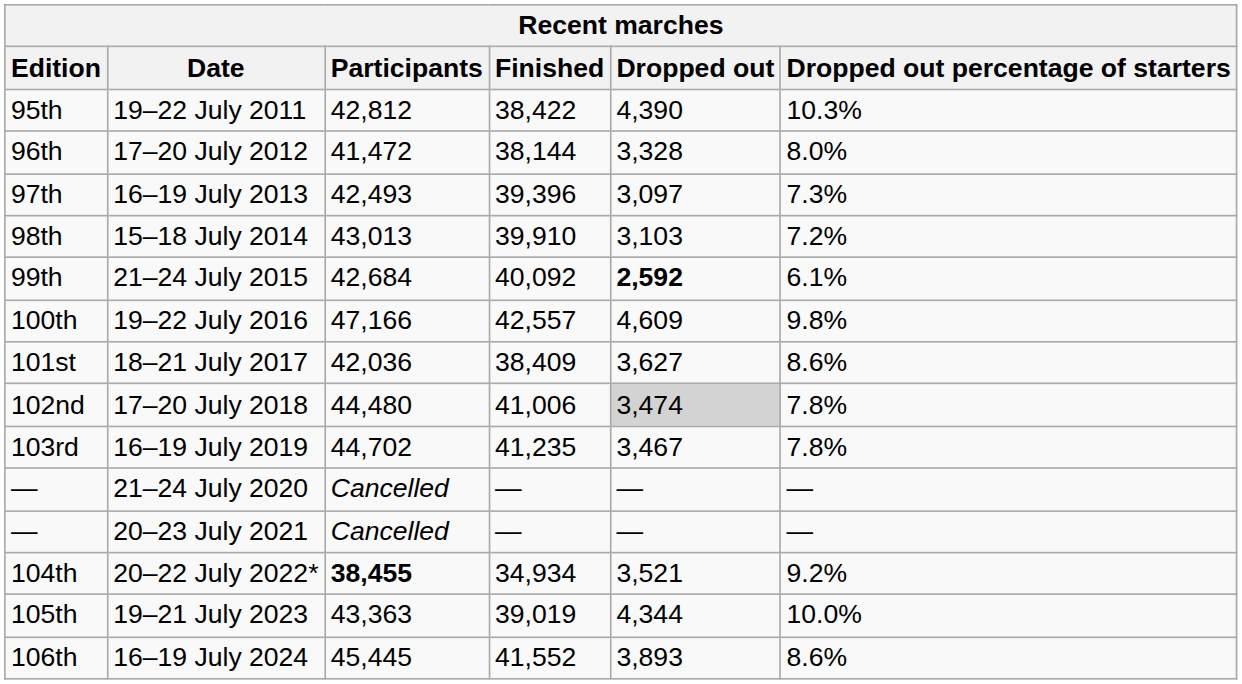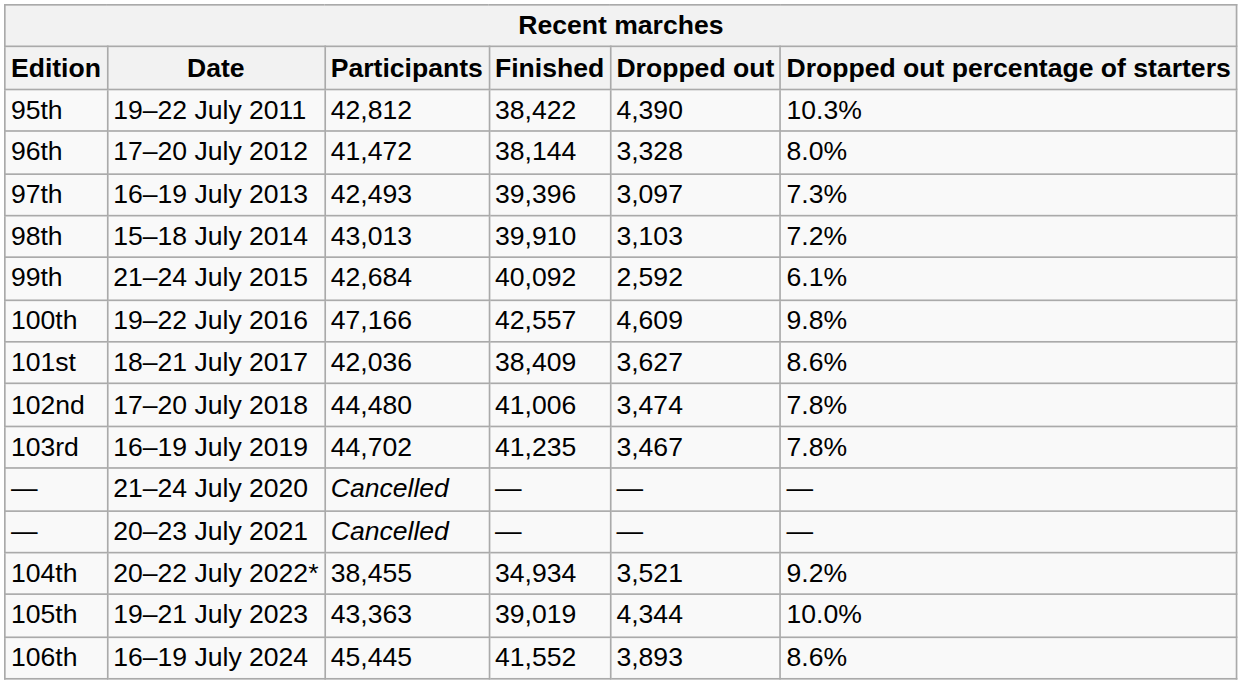(650, 278) bold -> (650, 278) normal
(650, 404) lightgrey background -> (650, 404) no background
(371, 573) bold -> (371, 573) normal
